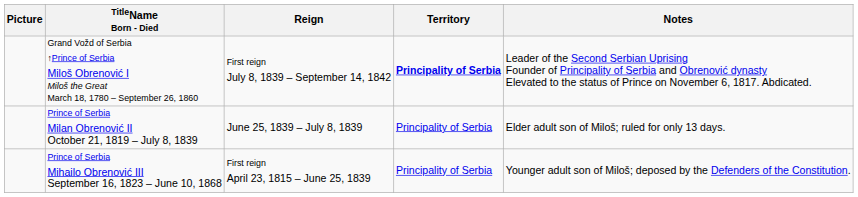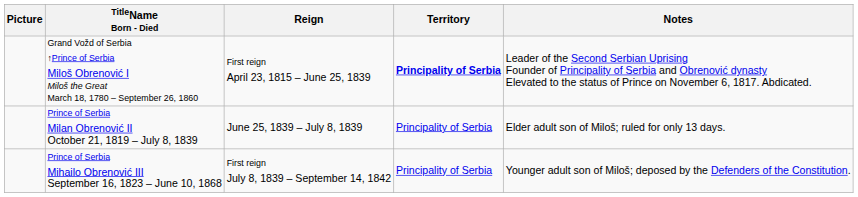(309, 70) First reign July 8, 1839 – September 14, 1842 -> (299, 70) First reign April 23, 1815 – June 25, 1839
(299, 171) First reign April 23, 1815 – June 25, 1839 -> (309, 171) First reign July 8, 1839 – September 14, 1842
